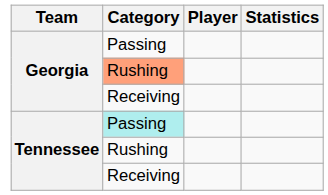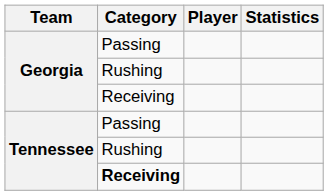(138, 71) lightsalmon background -> (132, 71) no background
(137, 123) paleturquoise background -> (131, 123) no background
(144, 176) normal -> (141, 176) bold
